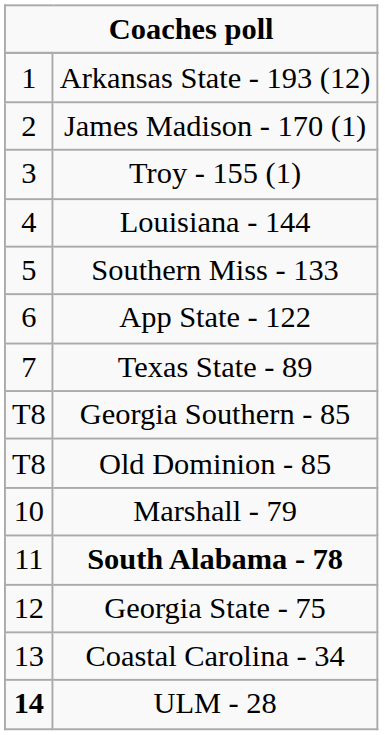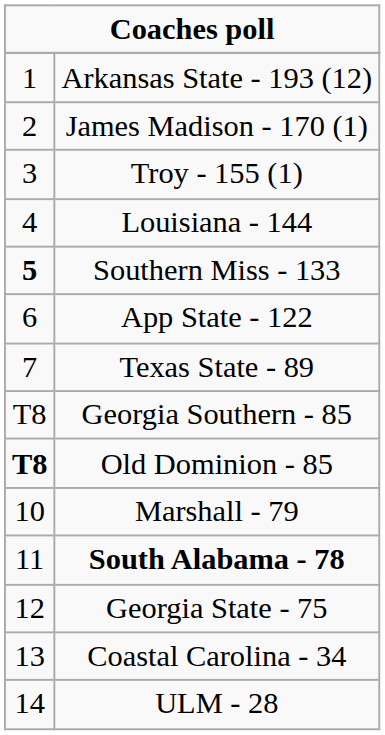(29, 270) normal -> (30, 270) bold
(29, 462) normal -> (30, 462) bold
(29, 703) bold -> (30, 703) normal
